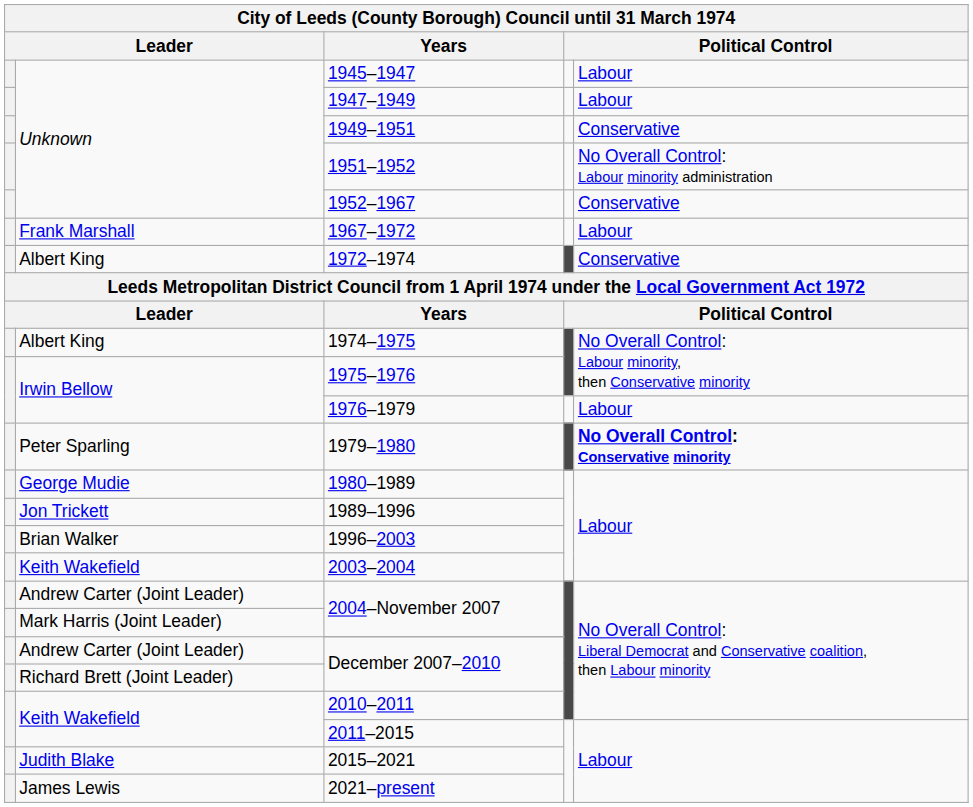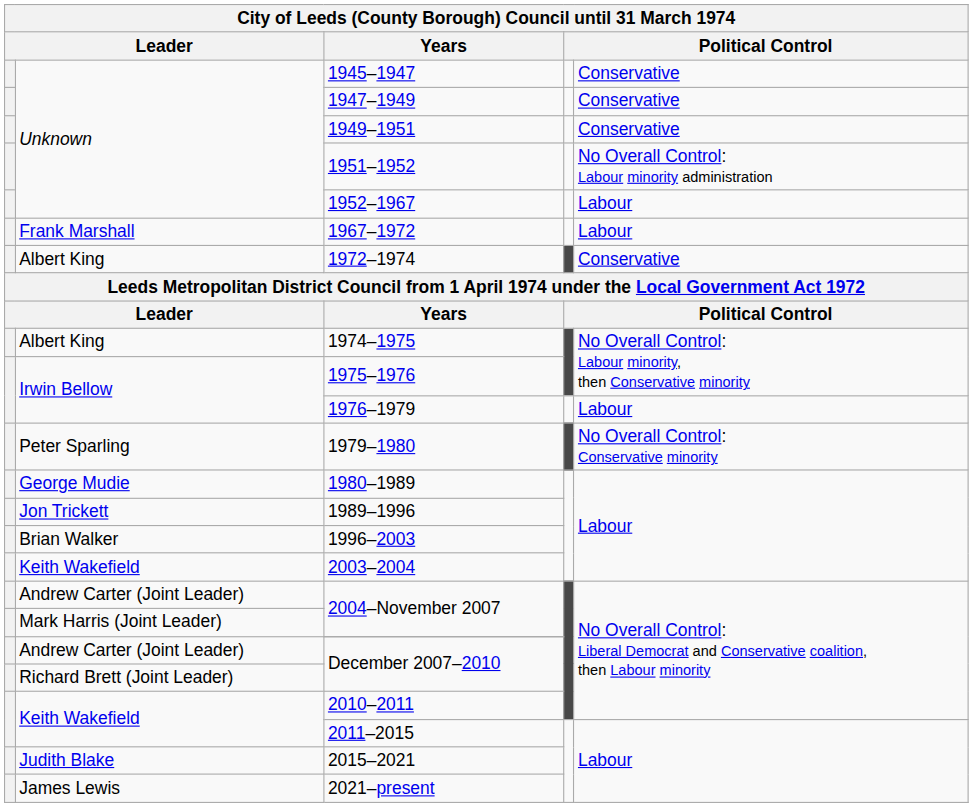(605, 73) Labour -> (629, 73) Conservative
(605, 101) Labour -> (629, 101) Conservative
(629, 203) Conservative -> (605, 203) Labour
(658, 446) bold -> (652, 446) normal
